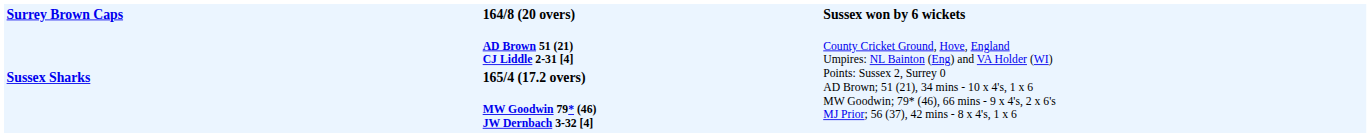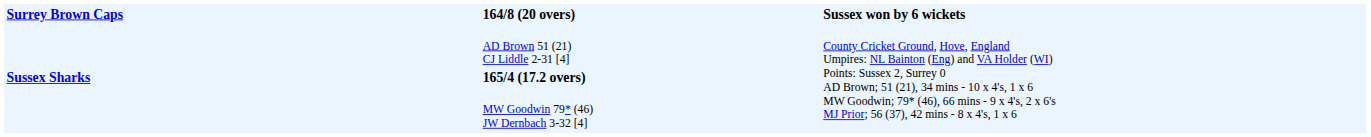(528, 53) bold -> (527, 53) normal
(540, 116) bold -> (538, 116) normal
